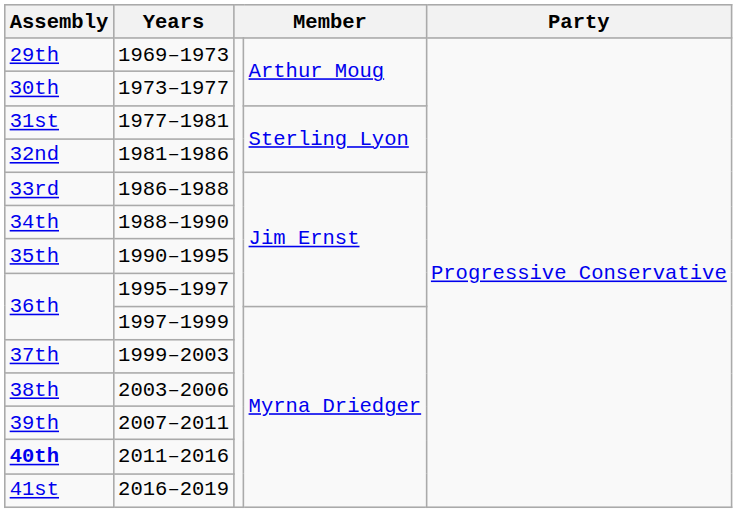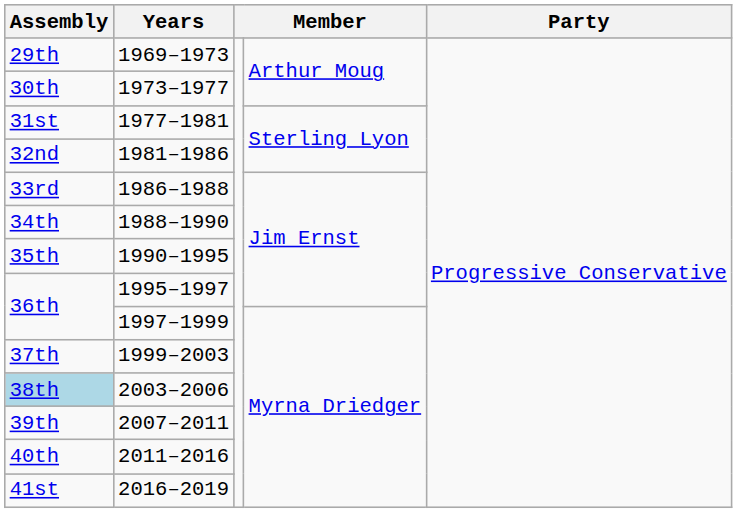(34, 390) no background -> (34, 390) lightblue background
(34, 457) bold -> (34, 457) normal
